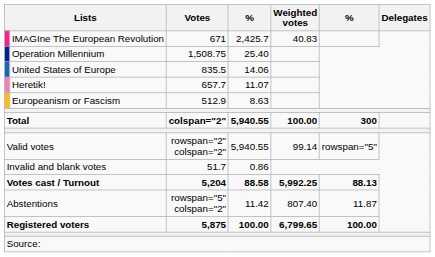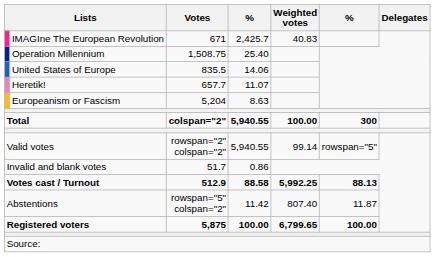(214, 101) 512.9 -> (214, 101) 5,204
(214, 183) 5,204 -> (214, 183) 512.9
